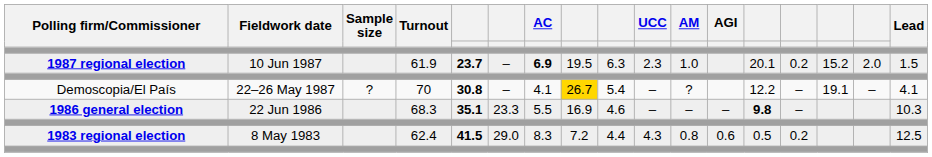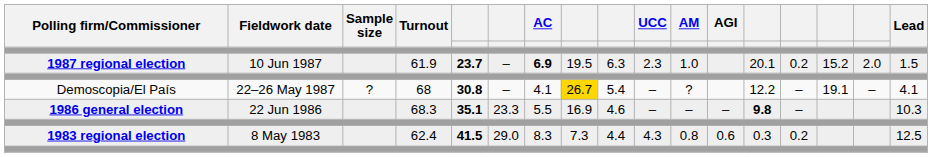(424, 89) 70 -> (424, 89) 68
(579, 136) 7.2 -> (579, 136) 7.3
(762, 136) 0.5 -> (762, 136) 0.3
